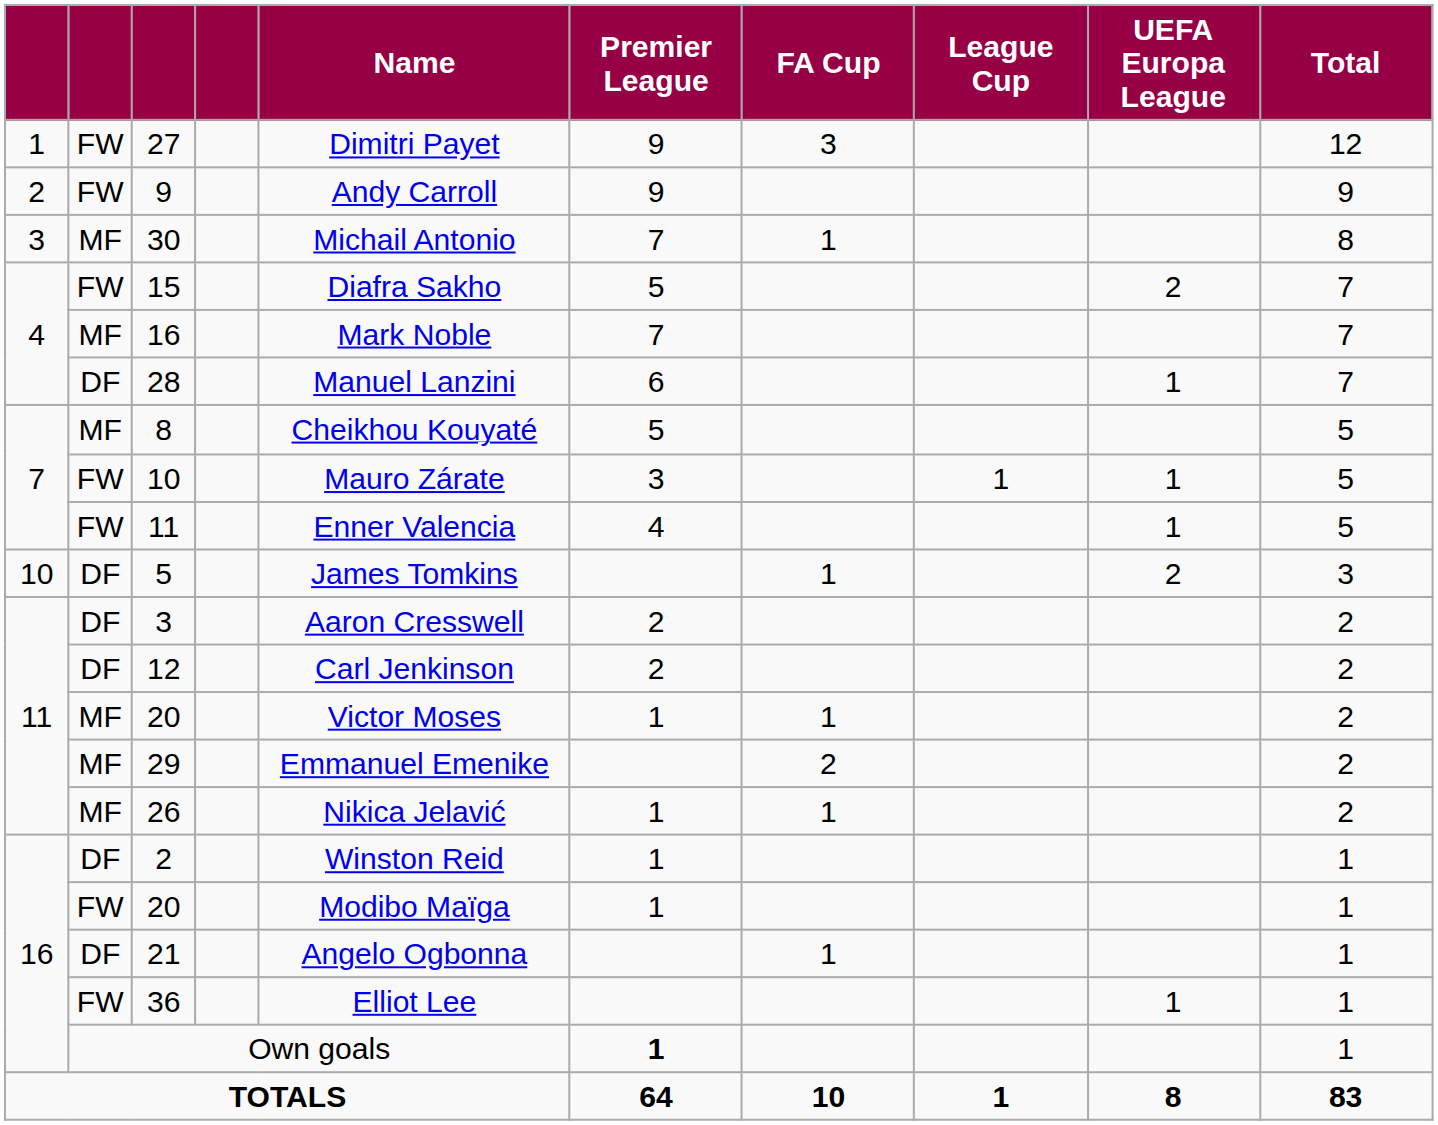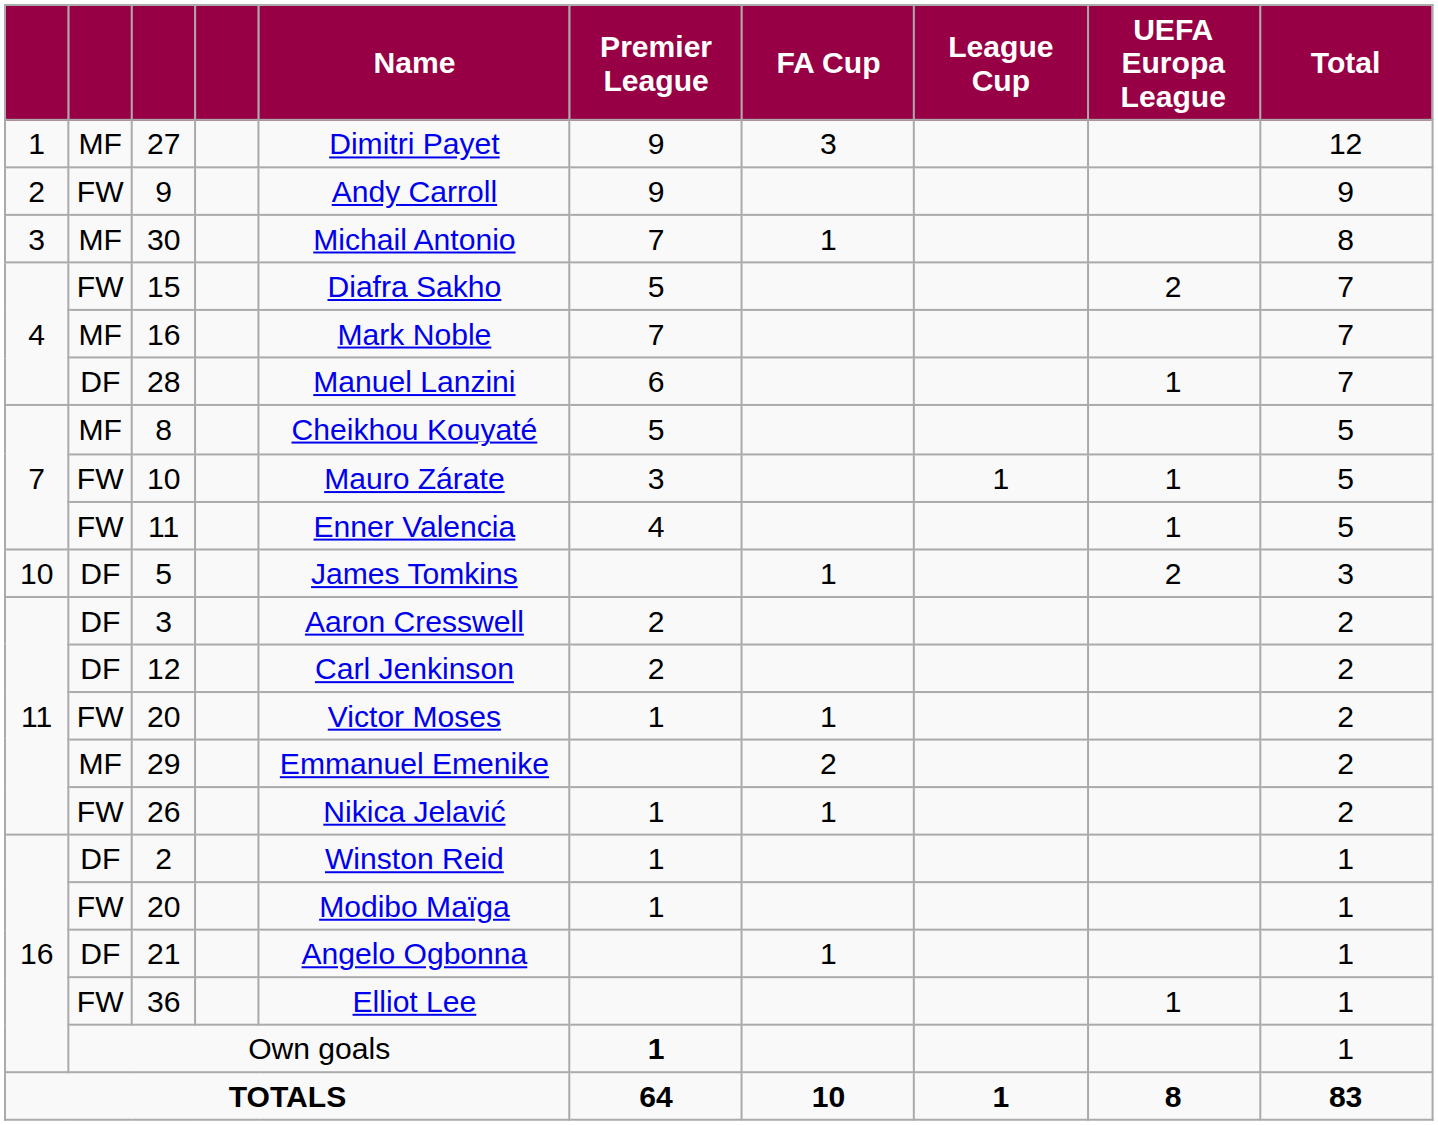(100, 144) FW -> (100, 144) MF
(100, 716) MF -> (100, 716) FW
(100, 811) MF -> (100, 811) FW
